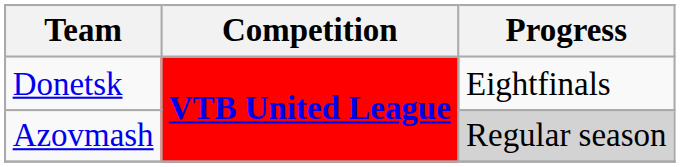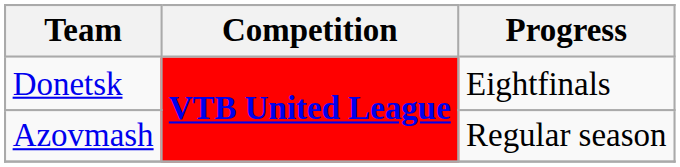(566, 135) lightgrey background -> (566, 135) no background
